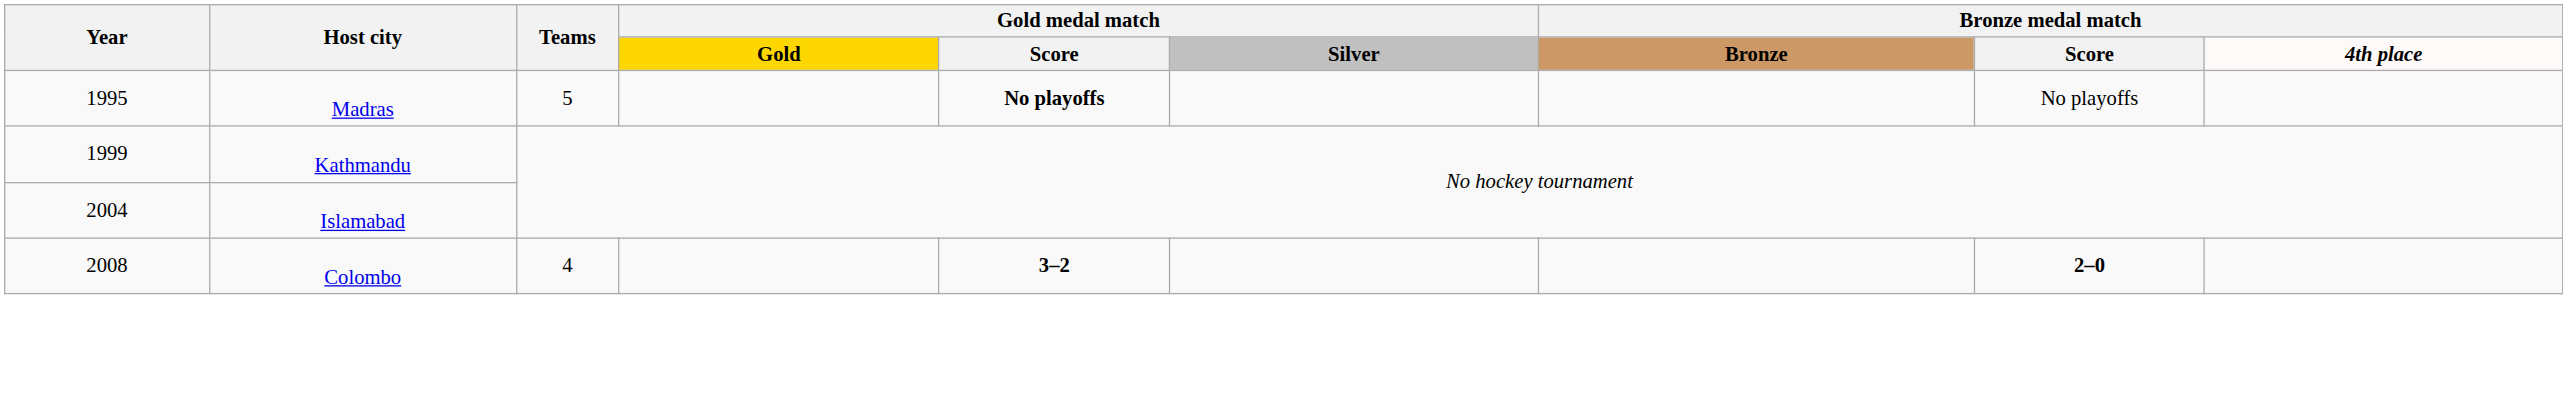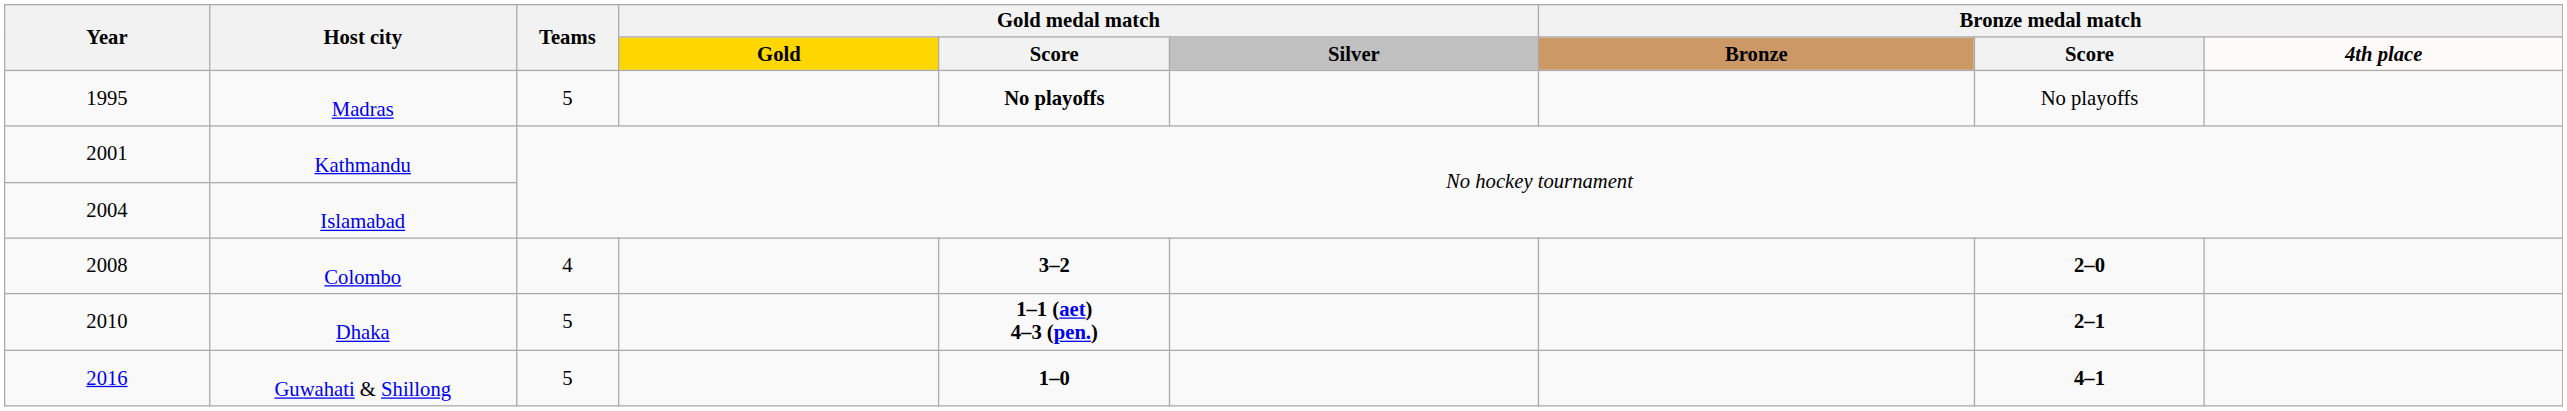(107, 153) 1999 -> (107, 153) 2001
+ row: (363, 333)
+ row: (363, 389)
